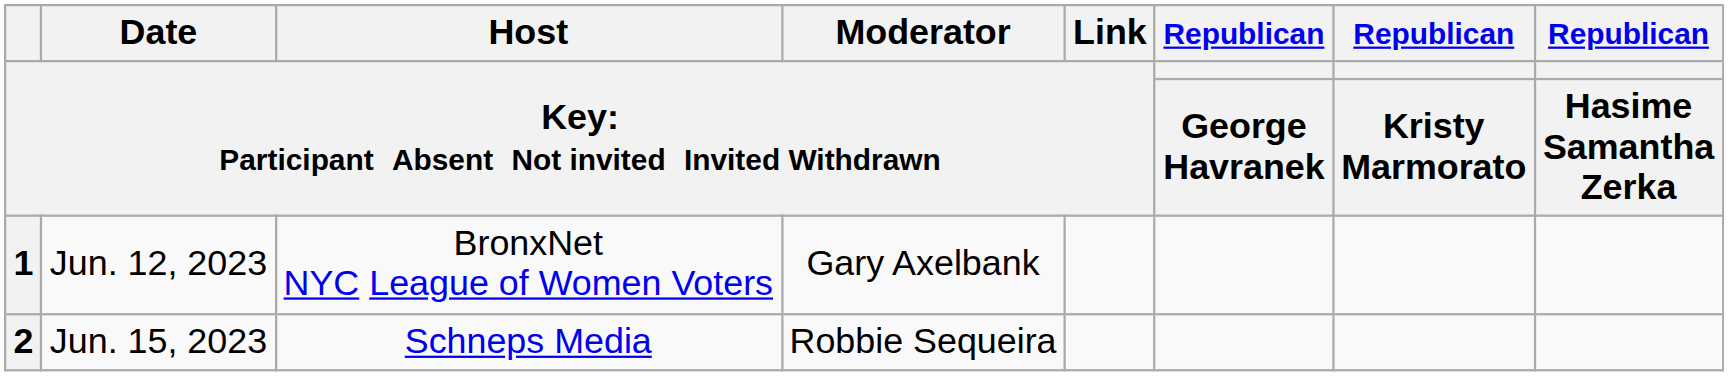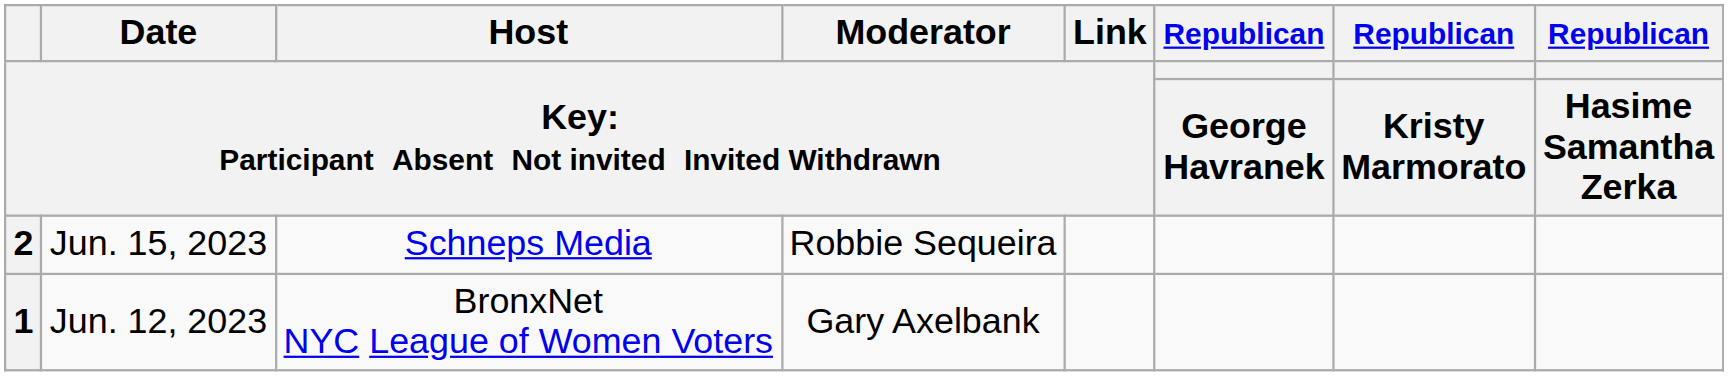rows swapped: (23, 263) <-> (23, 340)
